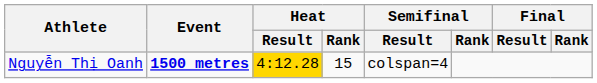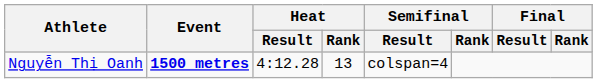(288, 64) gold background -> (288, 64) no background
(343, 64) 15 -> (343, 64) 13
